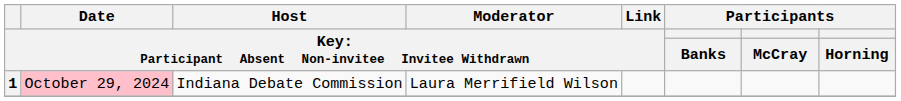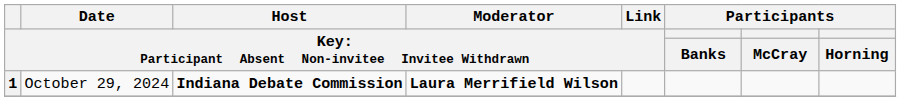(97, 83) pink background -> (97, 83) no background
(290, 83) normal -> (290, 83) bold
(514, 83) normal -> (514, 83) bold
